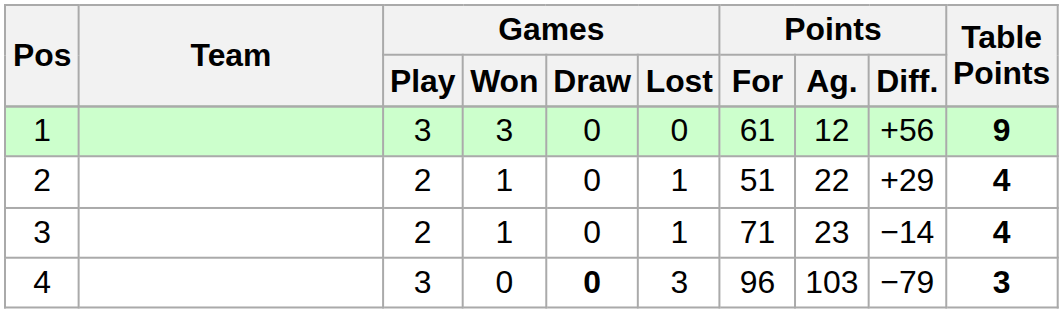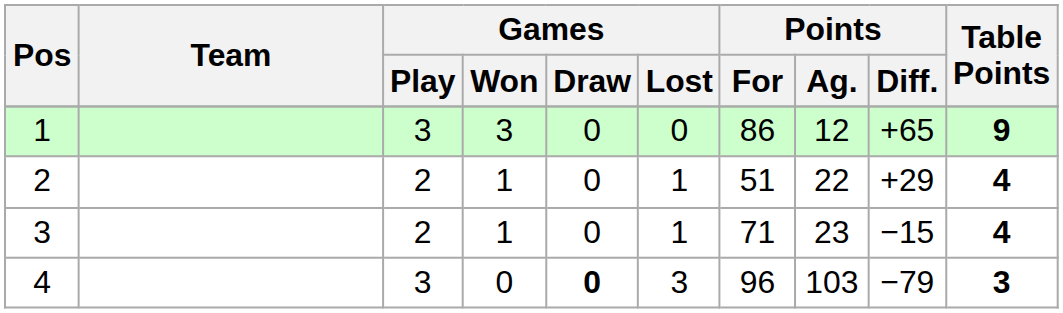(757, 130) 61 -> (757, 130) 86
(907, 130) +56 -> (907, 130) +65
(907, 231) −14 -> (907, 231) −15
